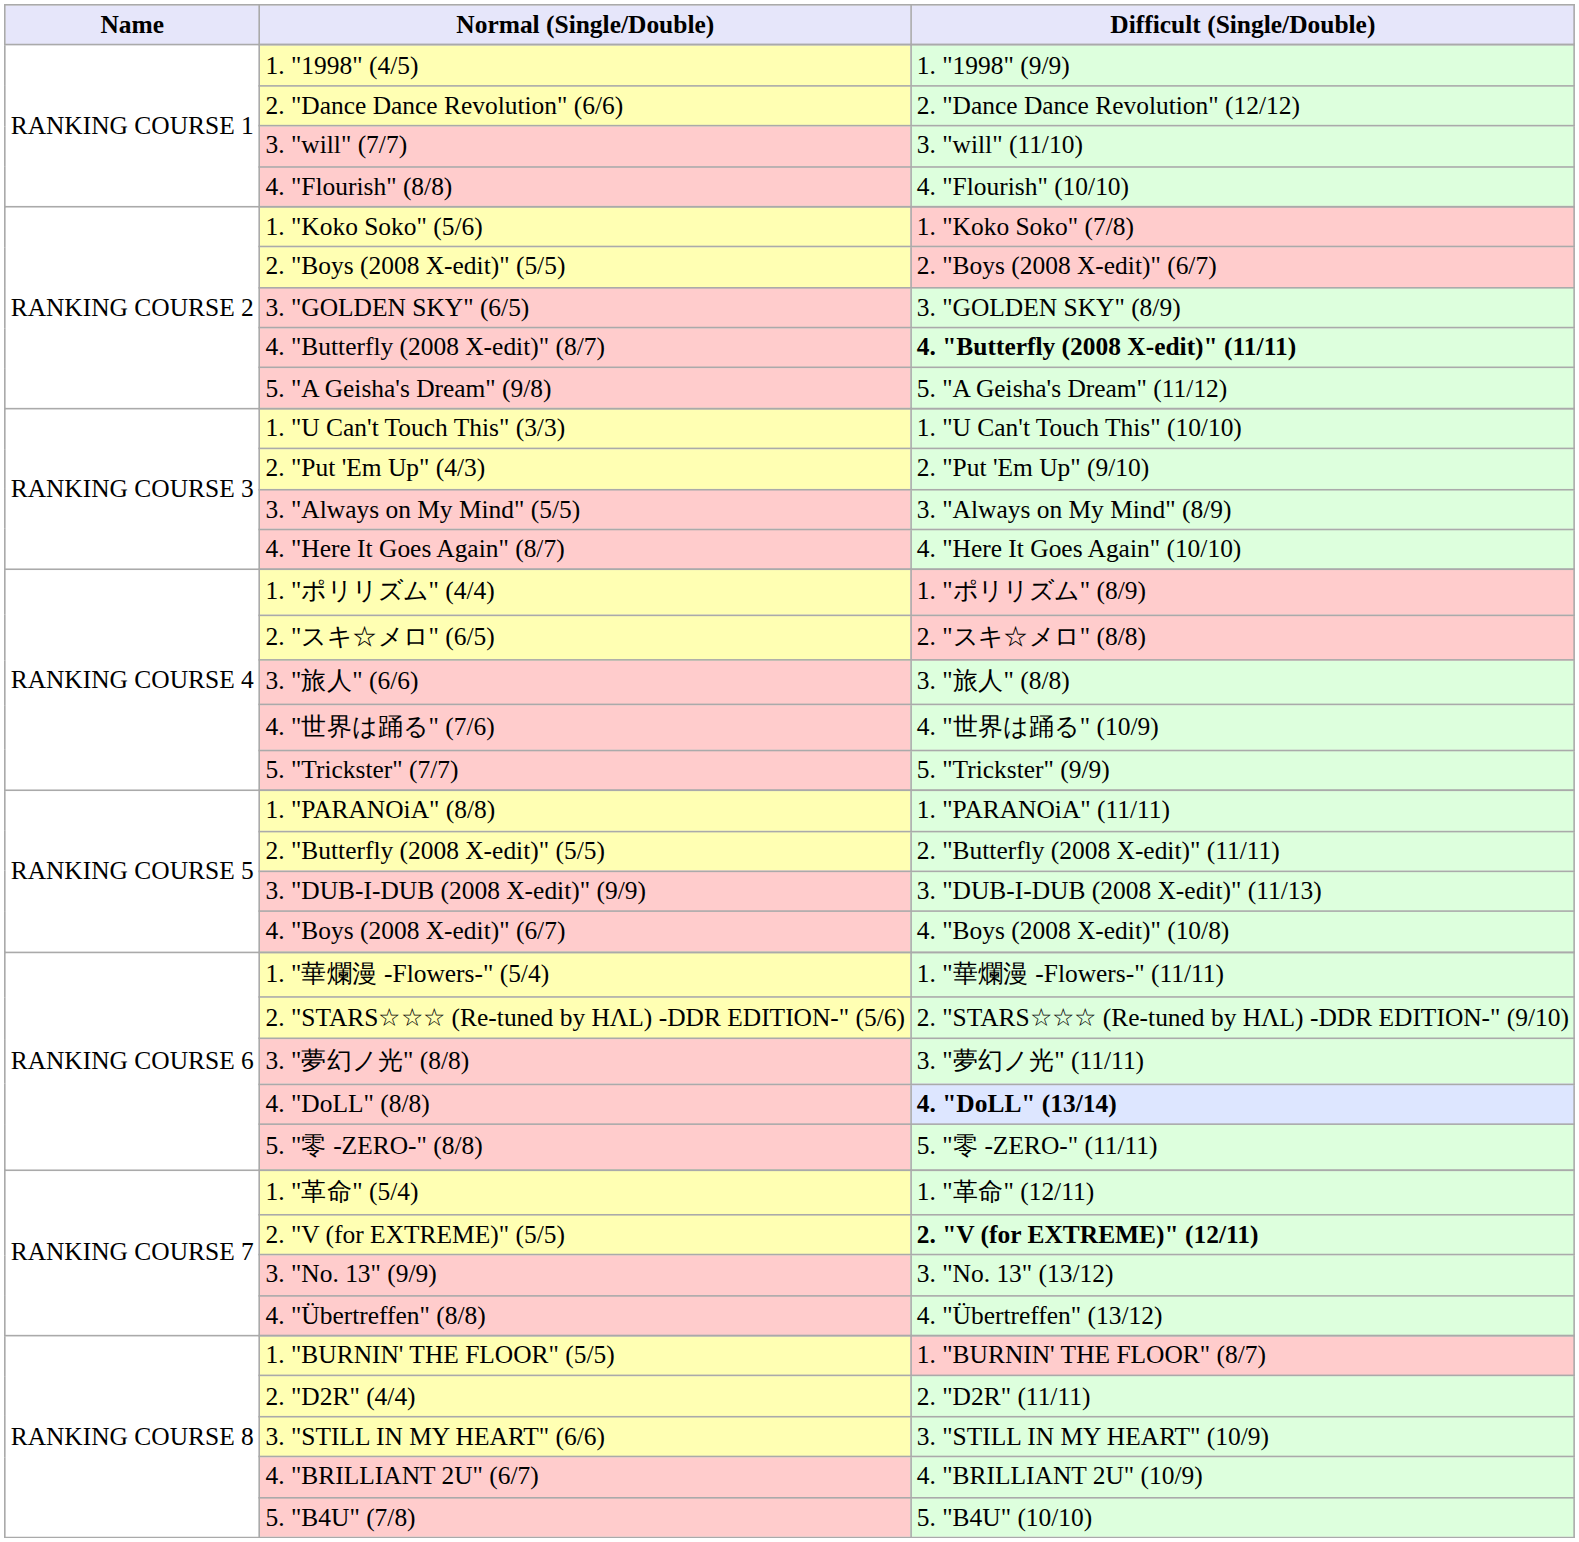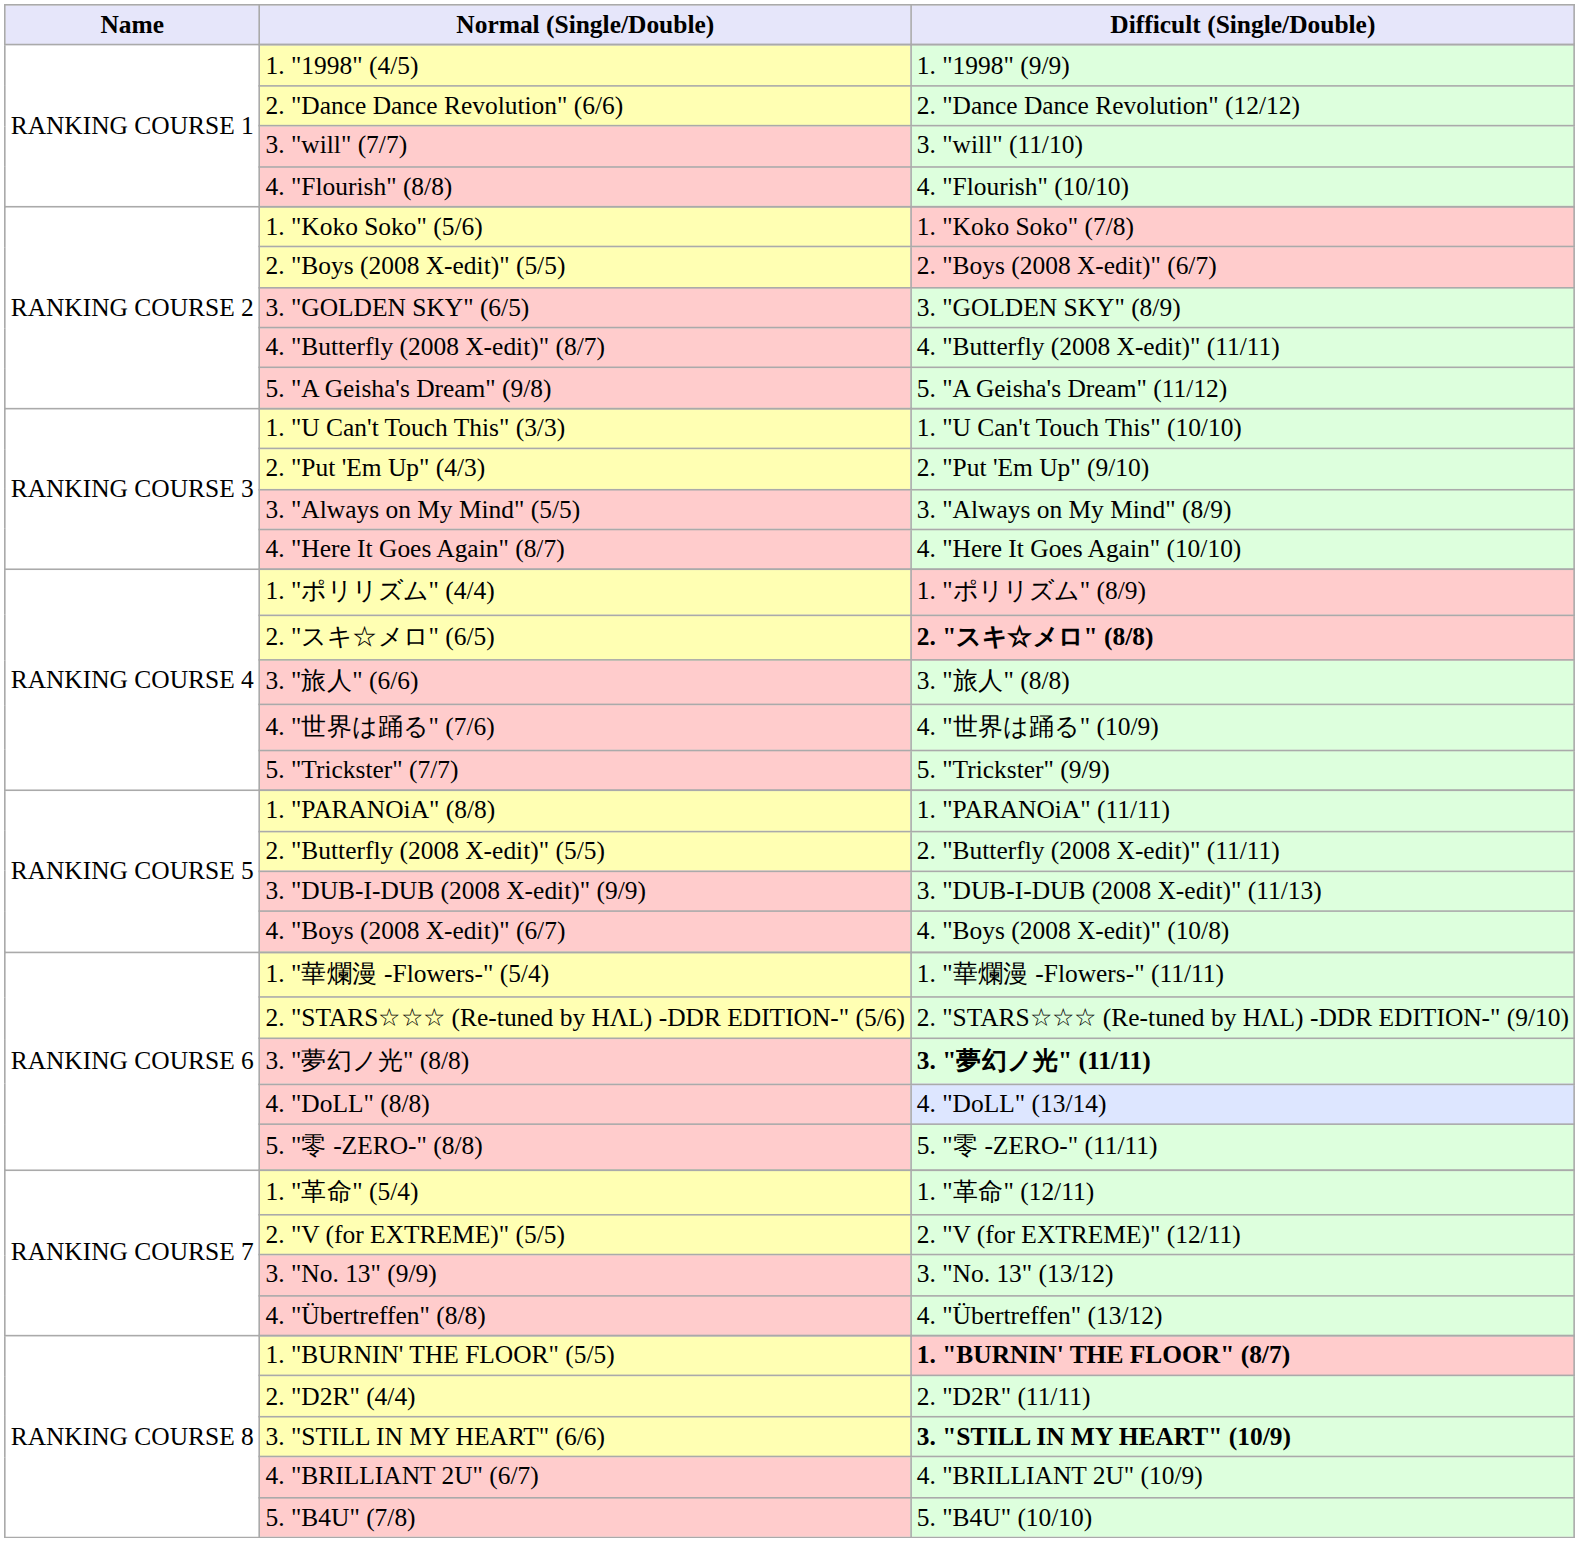(1106, 347) bold -> (1098, 347) normal
(1031, 636) normal -> (1035, 636) bold
(1030, 1060) normal -> (1034, 1060) bold
(1017, 1103) bold -> (1012, 1103) normal
(1088, 1234) bold -> (1079, 1234) normal
(1091, 1355) normal -> (1103, 1355) bold
(1093, 1436) normal -> (1104, 1436) bold
